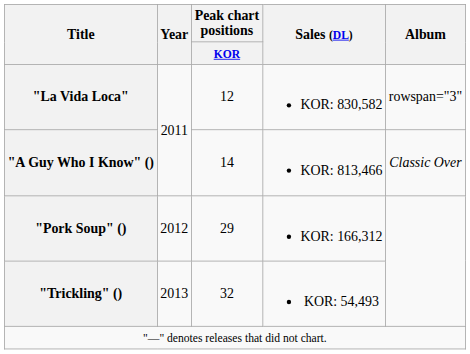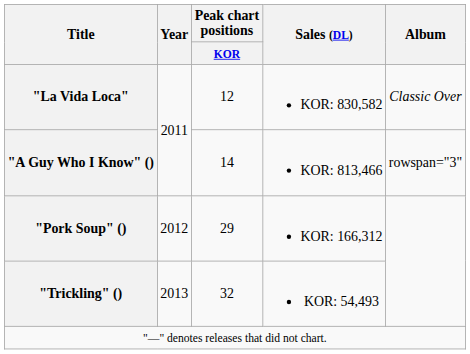(425, 97) rowspan="3" -> (425, 97) Classic Over
(425, 162) Classic Over -> (425, 162) rowspan="3"
